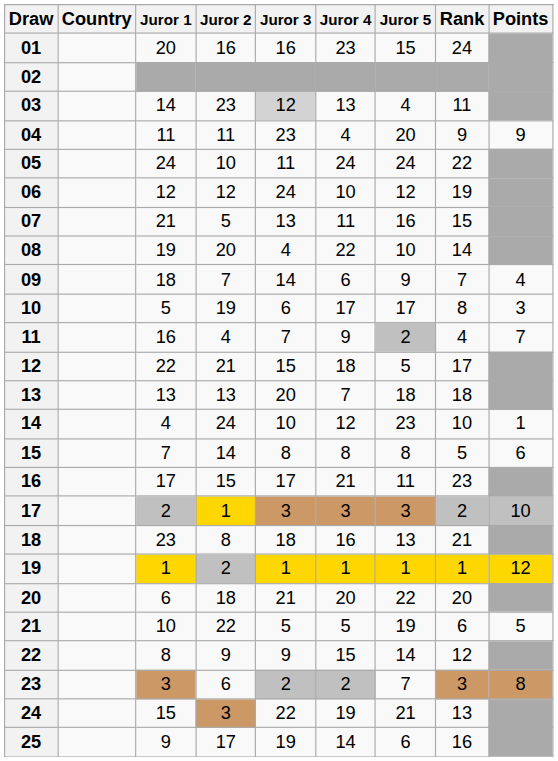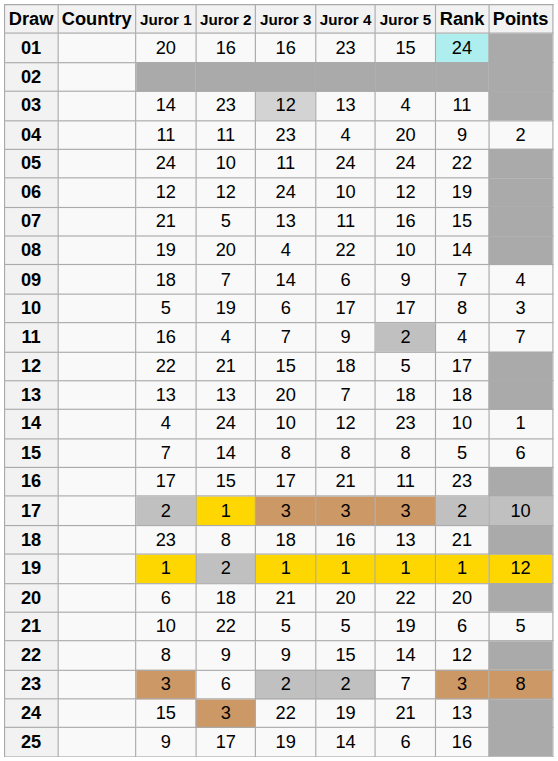(462, 47) no background -> (462, 47) paleturquoise background
(521, 134) 9 -> (521, 134) 2
